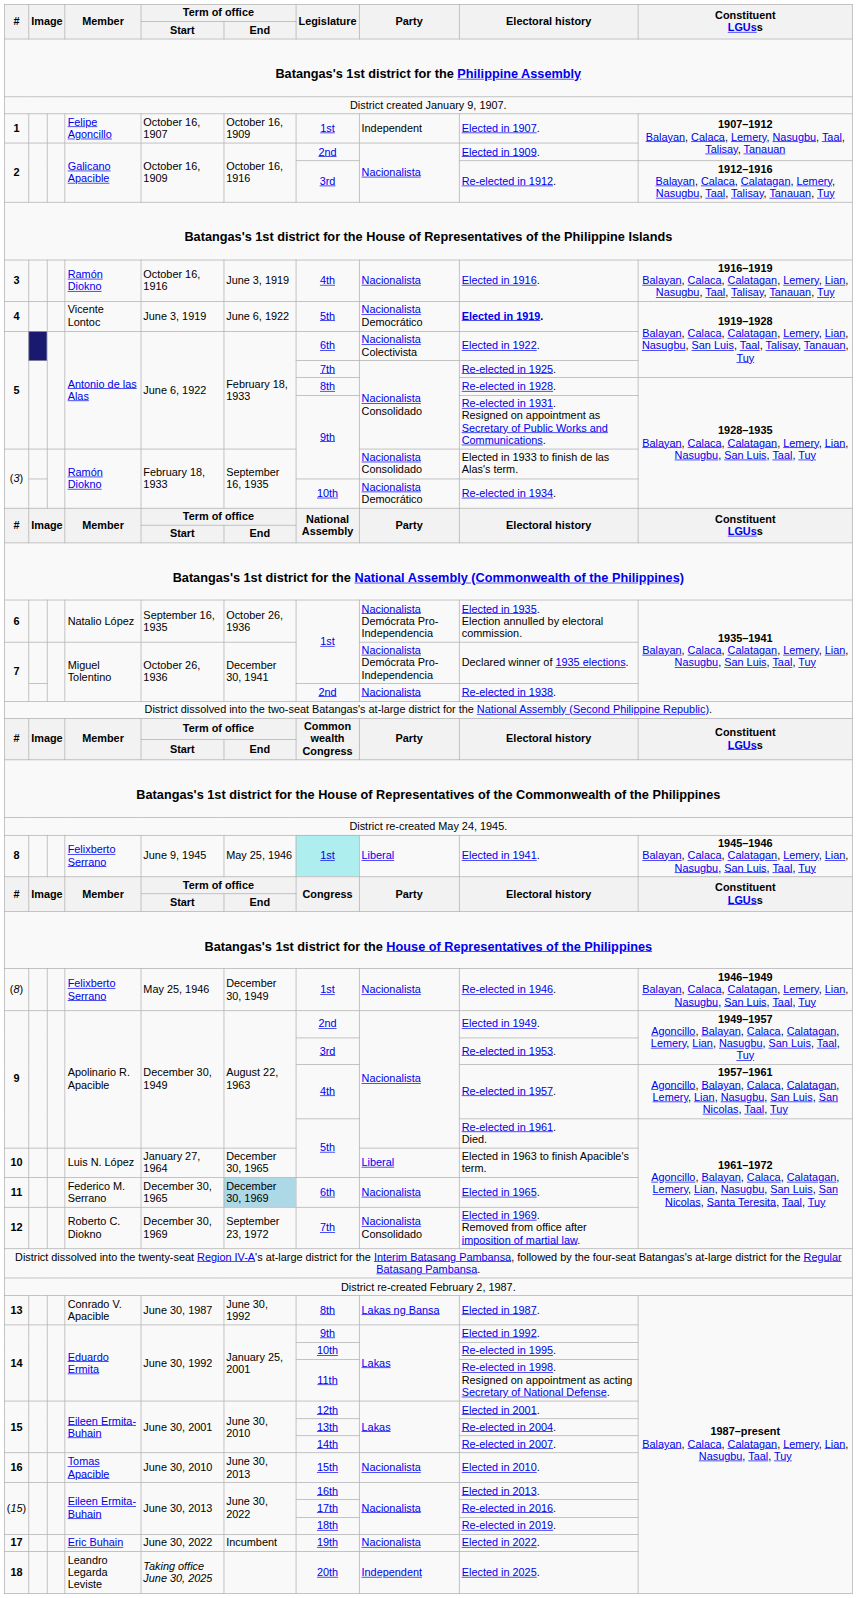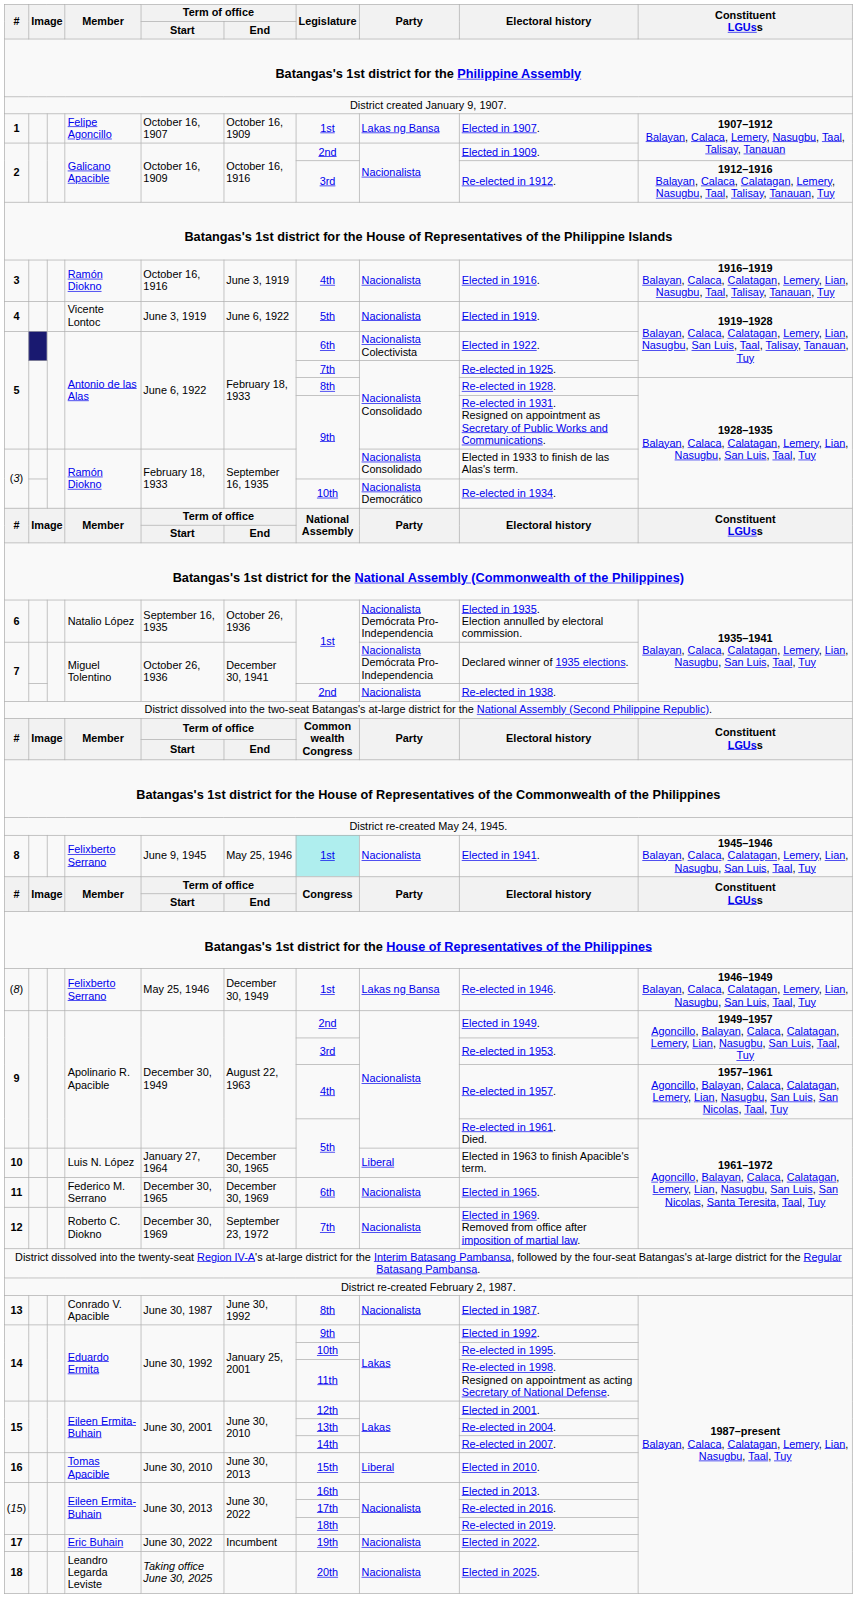(392, 128) Independent -> (401, 128) Lakas ng Bansa
(392, 316) Nacionalista Democrático -> (391, 316) Nacionalista
(503, 316) bold -> (501, 316) normal
(378, 855) Liberal -> (391, 855) Nacionalista
(391, 989) Nacionalista -> (401, 989) Lakas ng Bansa
(251, 1192) lightblue background -> (251, 1192) no background
(392, 1228) Nacionalista Consolidado -> (391, 1228) Nacionalista
(401, 1310) Lakas ng Bansa -> (391, 1310) Nacionalista
(391, 1467) Nacionalista -> (378, 1467) Liberal
(392, 1572) Independent -> (391, 1572) Nacionalista
